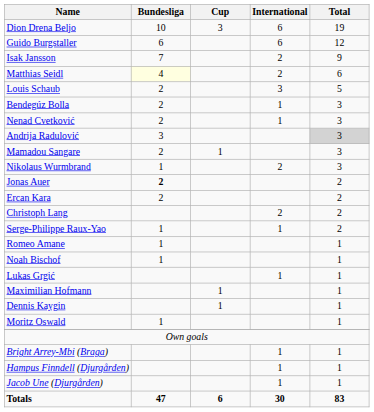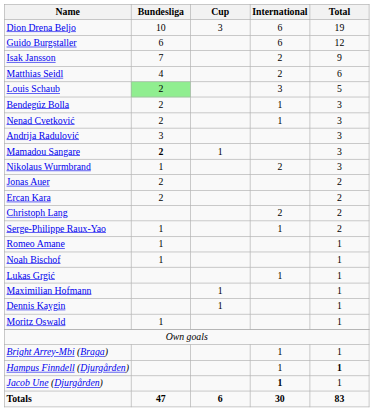(161, 74) lightyellow background -> (161, 74) no background
(161, 89) no background -> (161, 89) lightgreen background
(339, 136) lightgrey background -> (339, 136) no background
(161, 151) normal -> (161, 151) bold
(161, 182) bold -> (161, 182) normal
(339, 368) normal -> (339, 368) bold
(280, 383) normal -> (280, 383) bold
